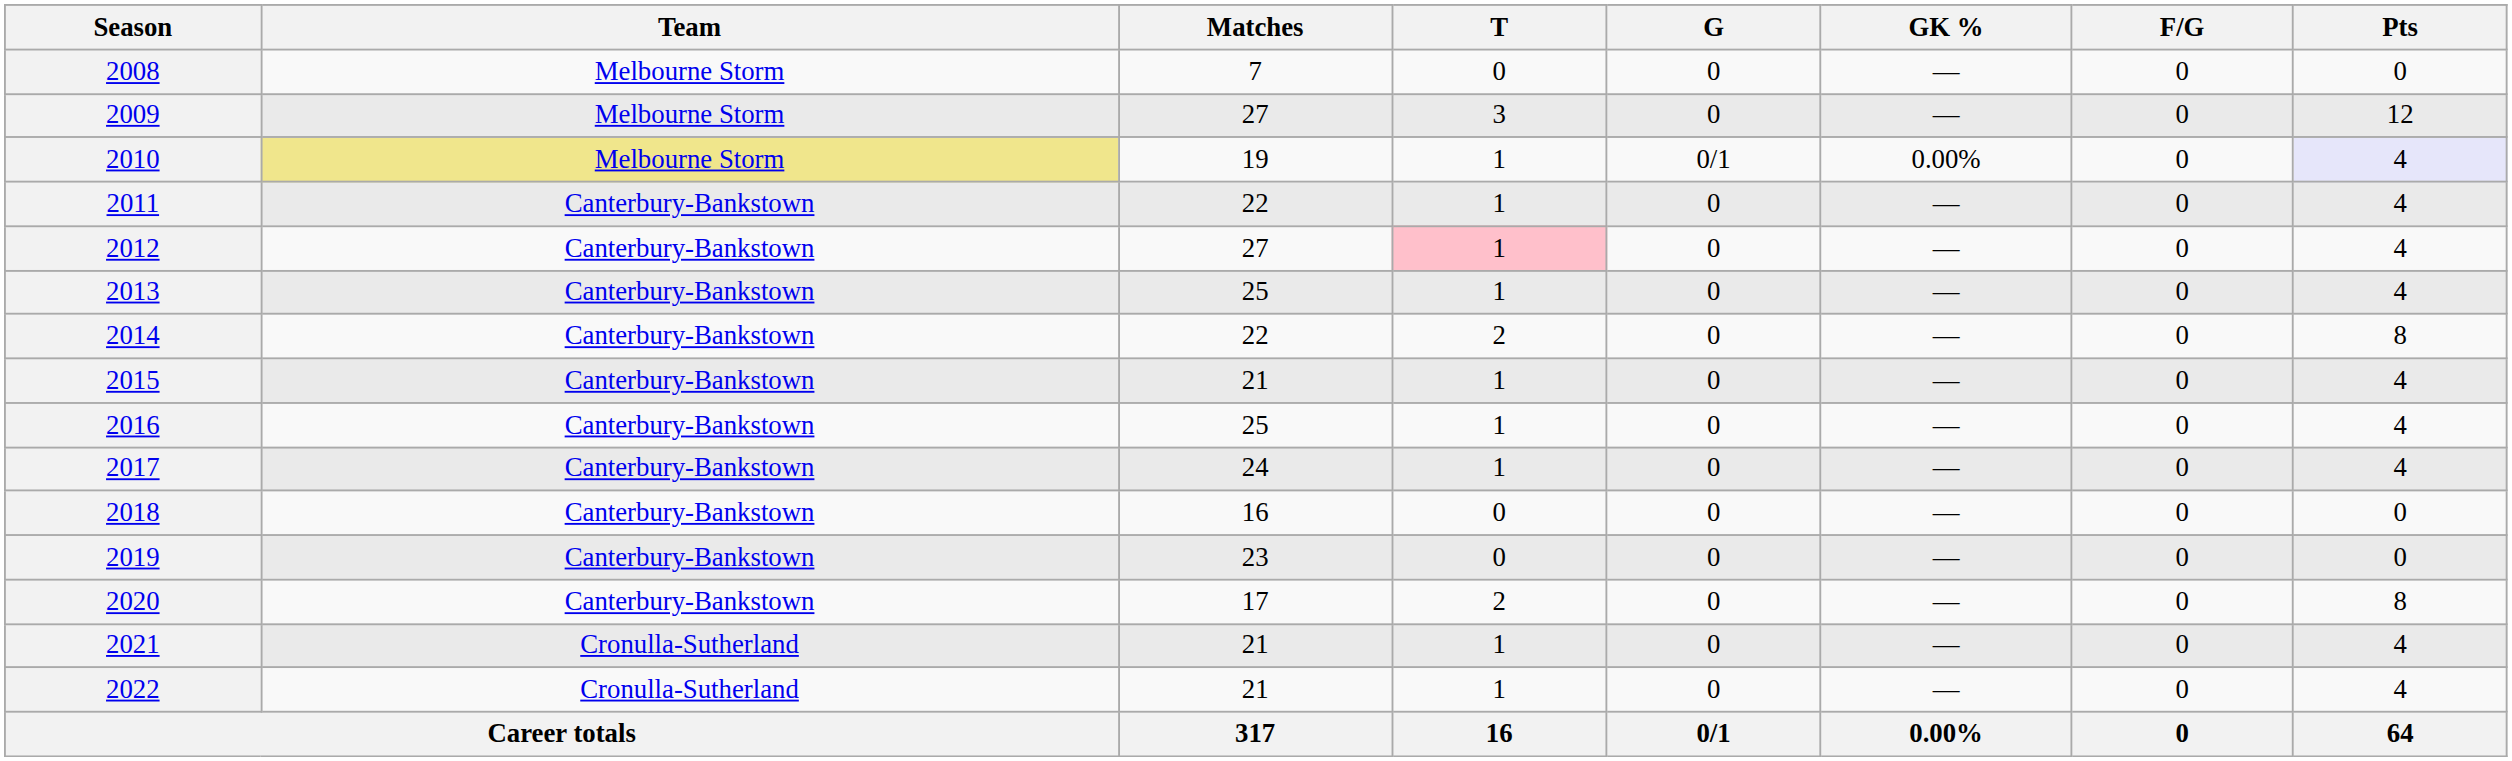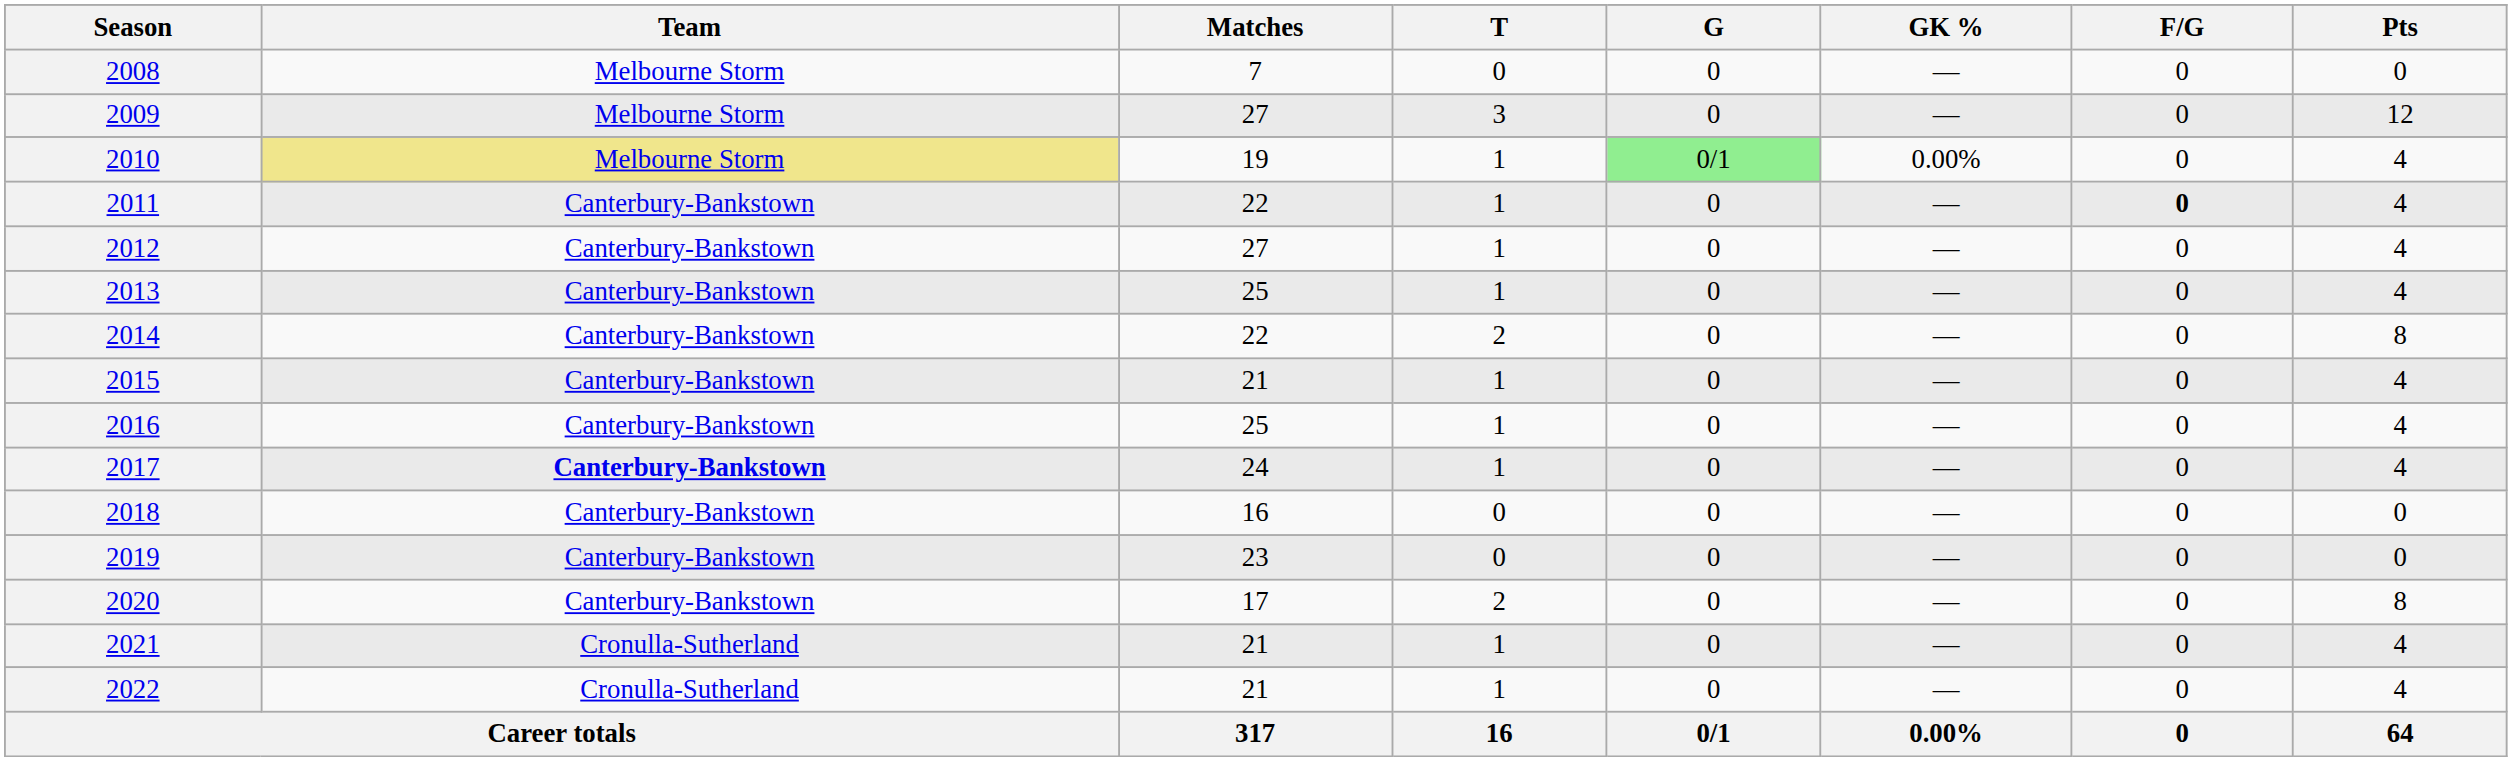(1714, 159) no background -> (1714, 159) lightgreen background
(2400, 159) lavender background -> (2400, 159) no background
(2182, 203) normal -> (2182, 203) bold
(1499, 247) pink background -> (1499, 247) no background
(690, 468) normal -> (690, 468) bold
